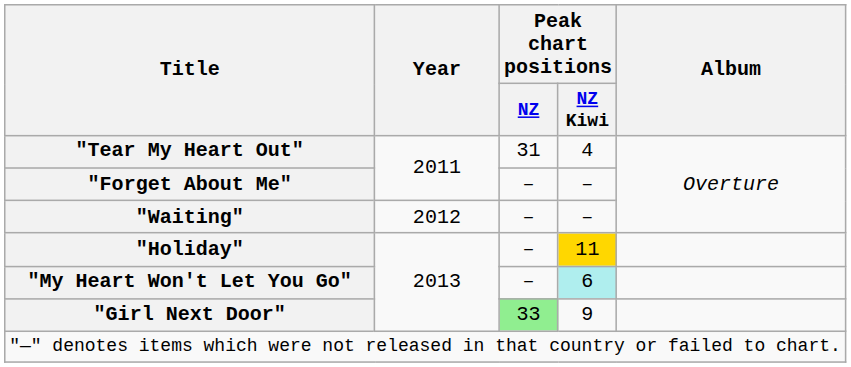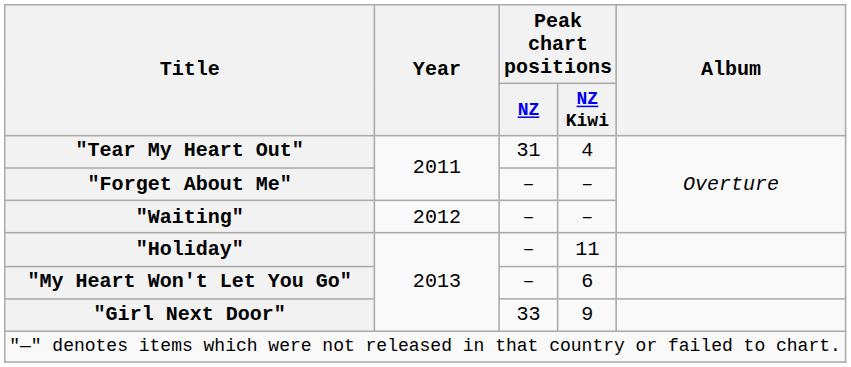(587, 250) gold background -> (587, 250) no background
(587, 282) paleturquoise background -> (587, 282) no background
(529, 315) lightgreen background -> (529, 315) no background
